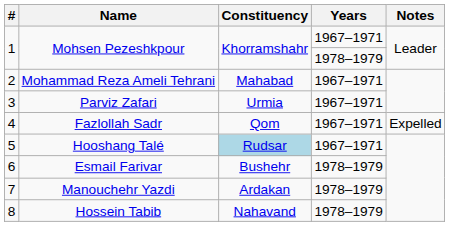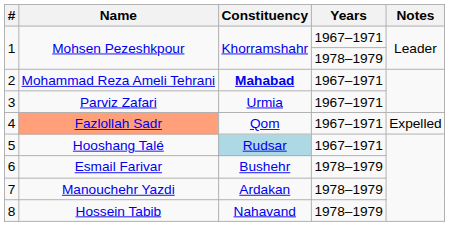(265, 80) normal -> (265, 80) bold
(118, 124) no background -> (118, 124) lightsalmon background
